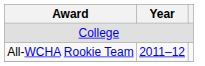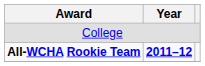(70, 52) normal -> (74, 52) bold
(162, 52) normal -> (169, 52) bold
